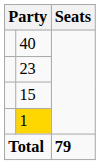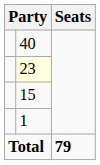(28, 69) no background -> (28, 69) lightyellow background
(23, 120) gold background -> (23, 120) no background
